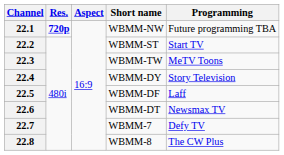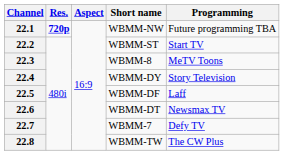(135, 61) WBMM-TW -> (130, 61) WBMM-8
(130, 142) WBMM-8 -> (135, 142) WBMM-TW
